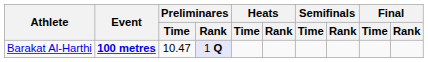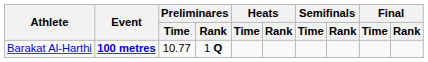(177, 49) 10.47 -> (177, 49) 10.77
(213, 49) lavender background -> (213, 49) no background
